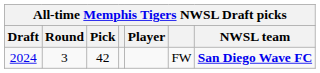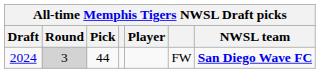(64, 57) no background -> (64, 57) lightgrey background
(103, 57) 42 -> (103, 57) 44
